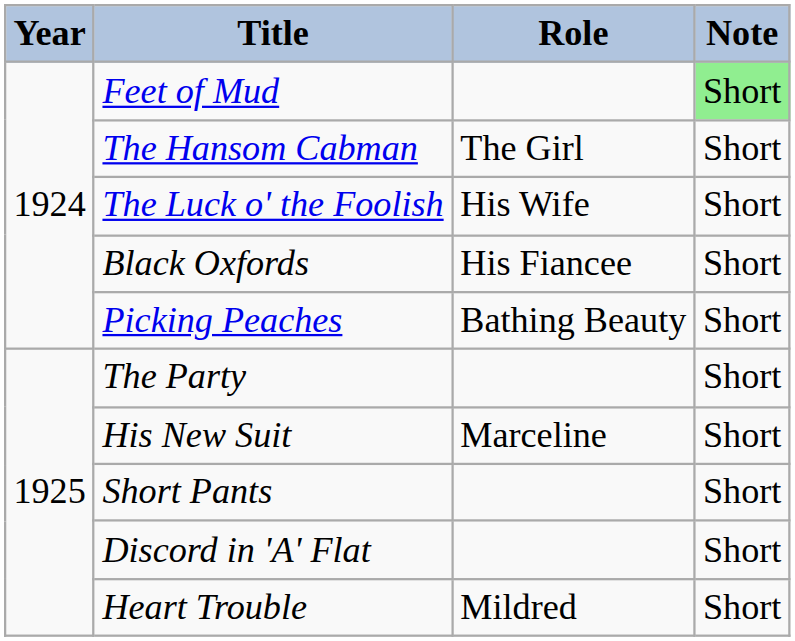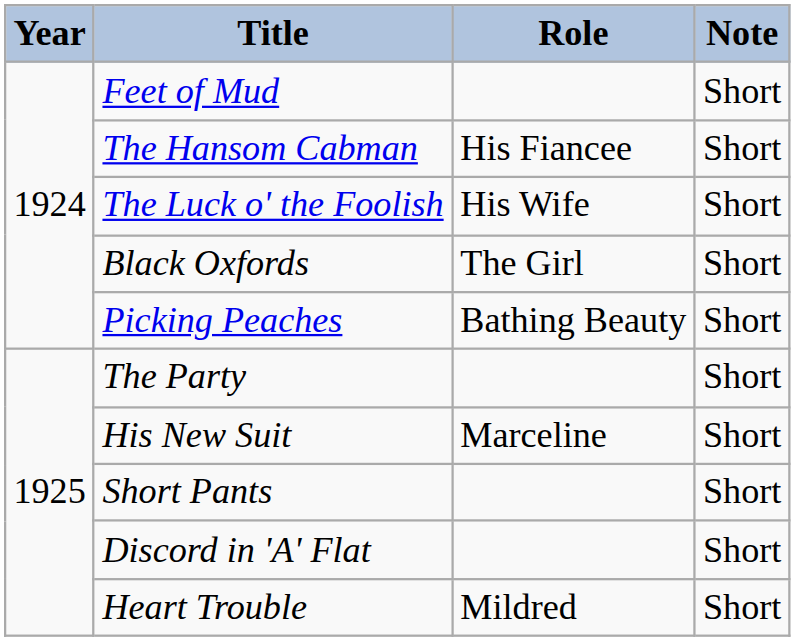(742, 90) lightgreen background -> (742, 90) no background
(522, 147) The Girl -> (546, 147) His Fiancee
(546, 262) His Fiancee -> (522, 262) The Girl
